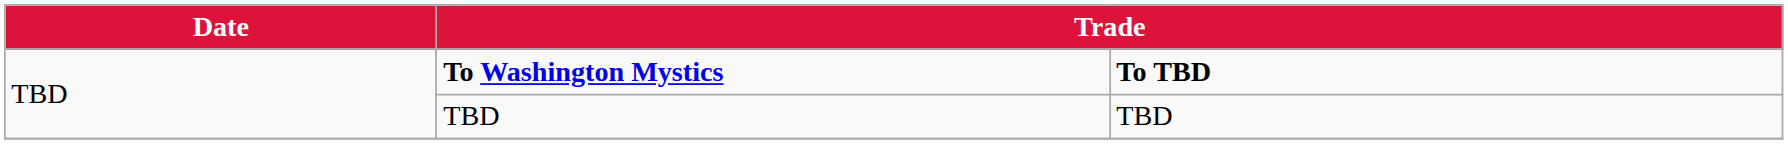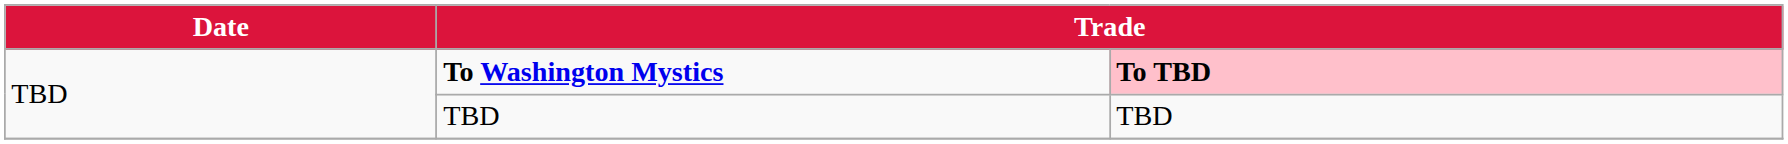(1164, 71) no background -> (1164, 71) pink background
